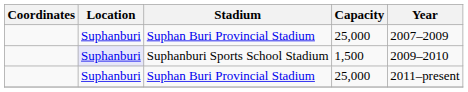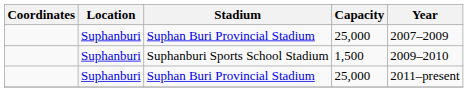(111, 55) lavender background -> (111, 55) no background
